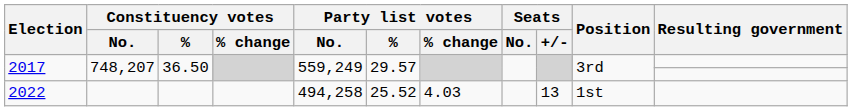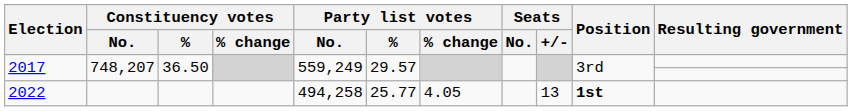(393, 93) 25.52 -> (393, 93) 25.77
(442, 93) 4.03 -> (442, 93) 4.05
(590, 93) normal -> (590, 93) bold
